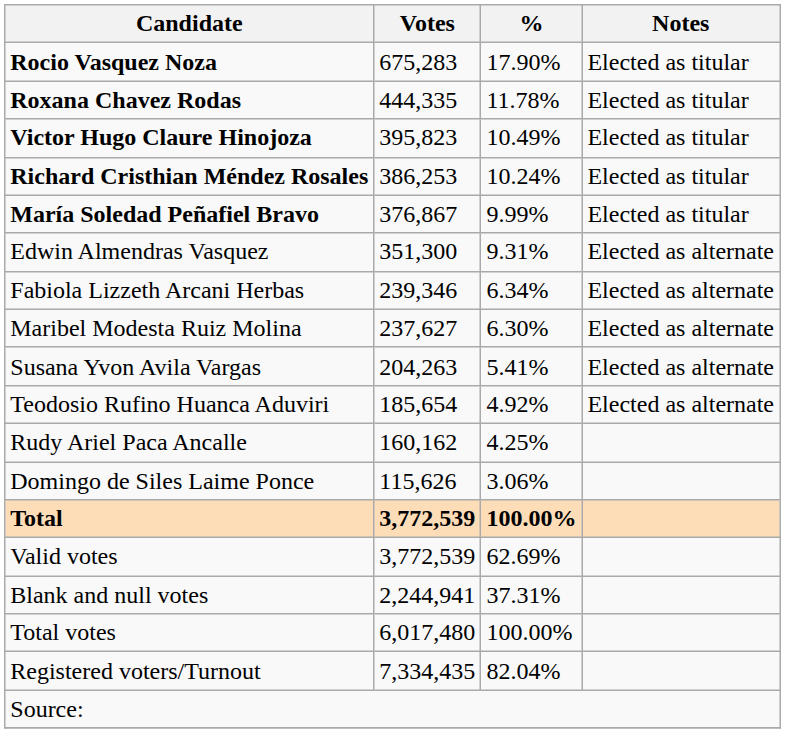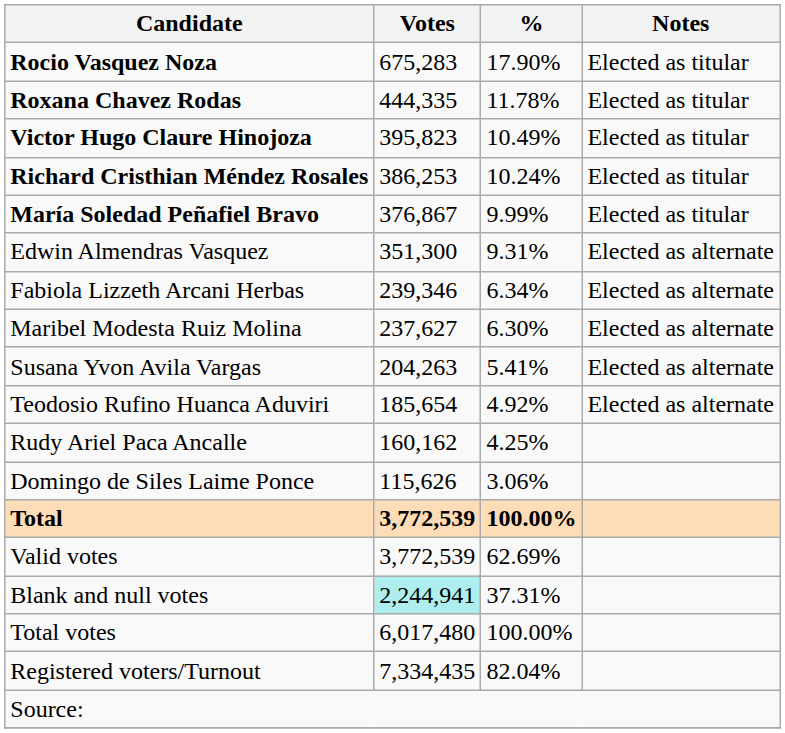(427, 594) no background -> (427, 594) paleturquoise background
